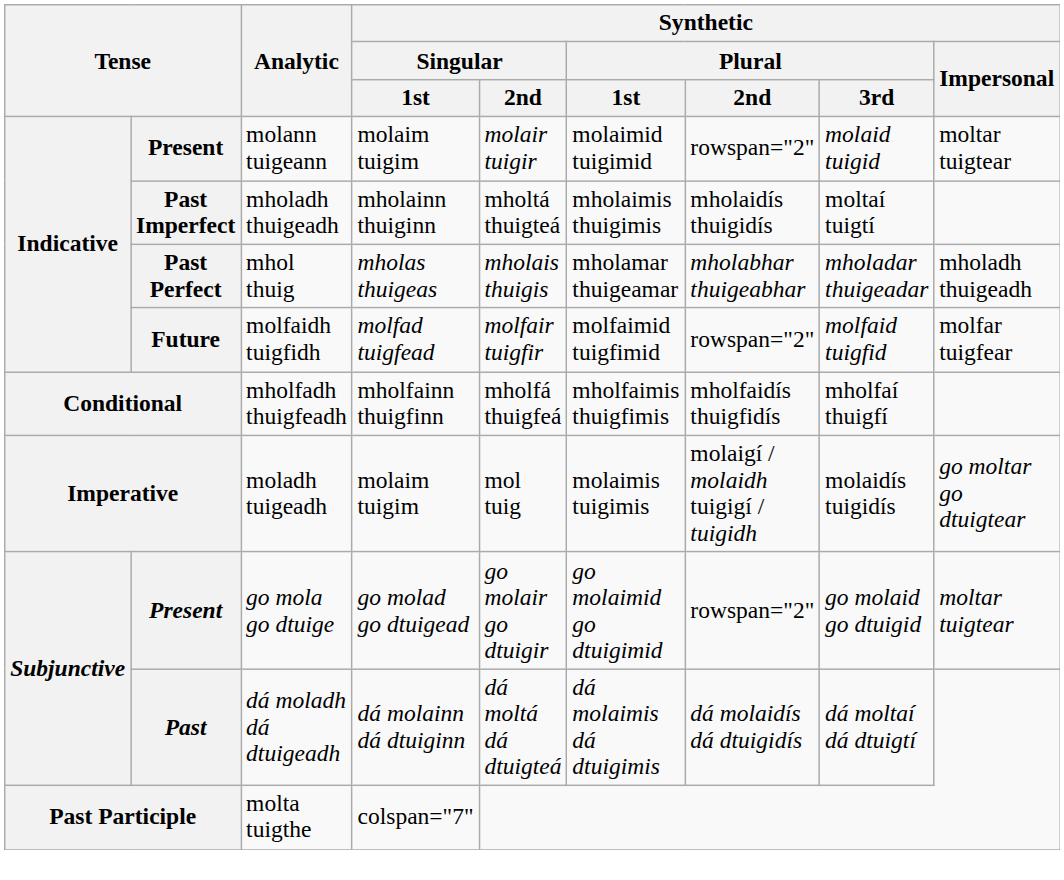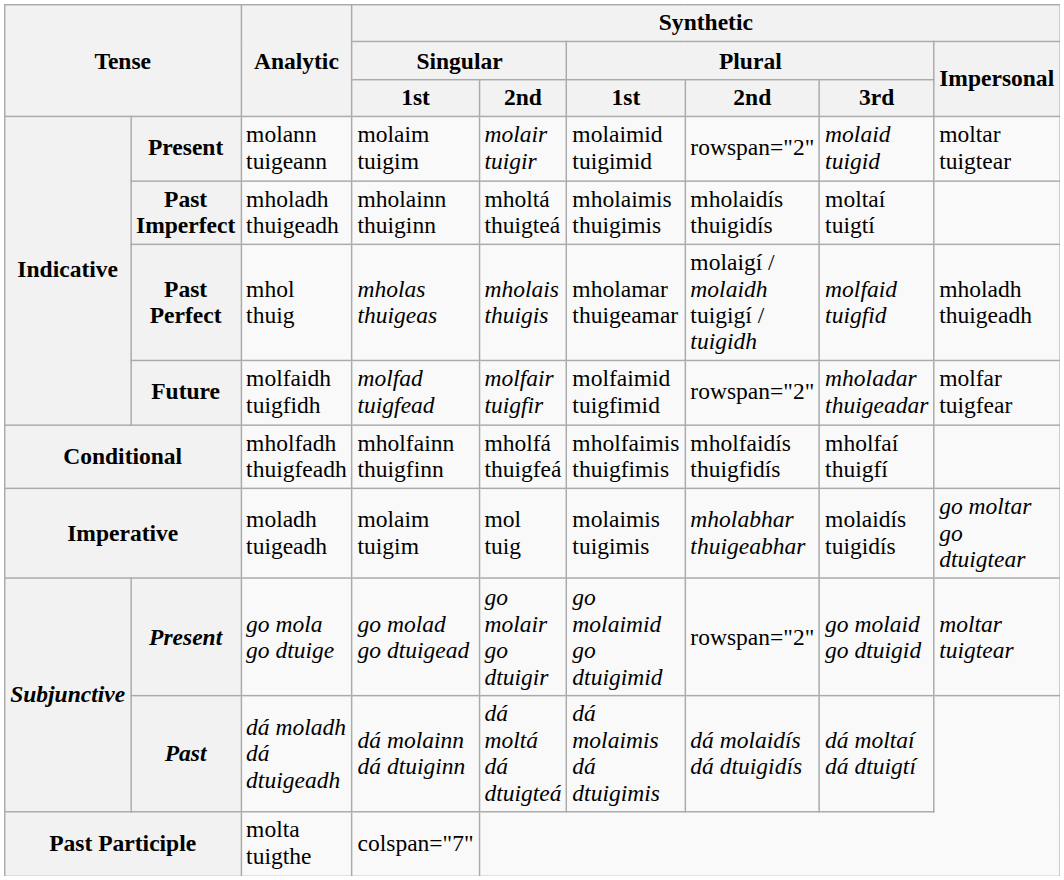(748, 275) mholabhar thuigeabhar -> (732, 302) molaigí / molaidh tuigigí / tuigidh
(877, 275) mholadar thuigeadar -> (861, 302) molfaid tuigfid
(861, 339) molfaid tuigfid -> (877, 392) mholadar thuigeadar
(732, 493) molaigí / molaidh tuigigí / tuigidh -> (748, 533) mholabhar thuigeabhar
